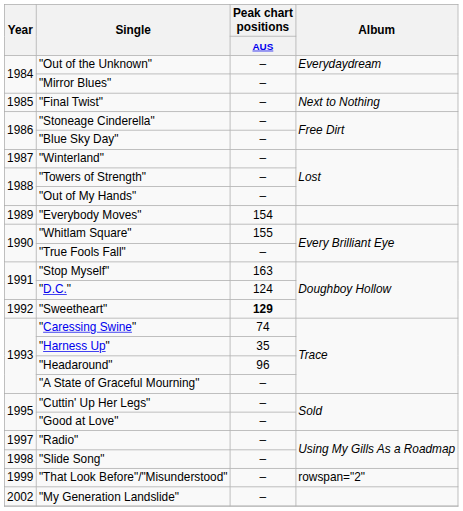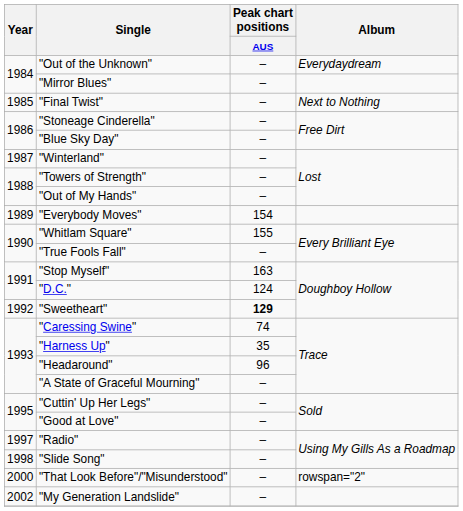(20, 477) 1999 -> (20, 477) 2000
